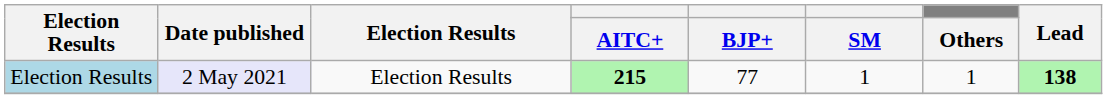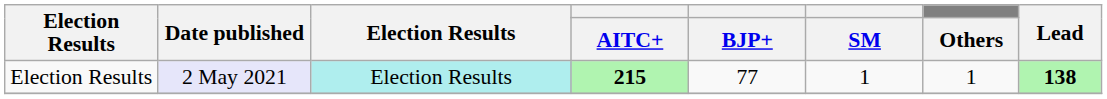(81, 77) lightblue background -> (81, 77) no background
(441, 77) no background -> (441, 77) paleturquoise background
